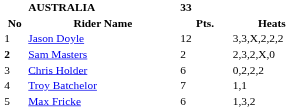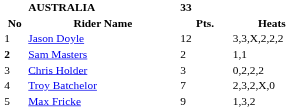(254, 54) 2,3,2,X,0 -> (240, 54) 1,1
(183, 70) 6 -> (183, 70) 3
(240, 85) 1,1 -> (254, 85) 2,3,2,X,0
(183, 101) 6 -> (183, 101) 9
